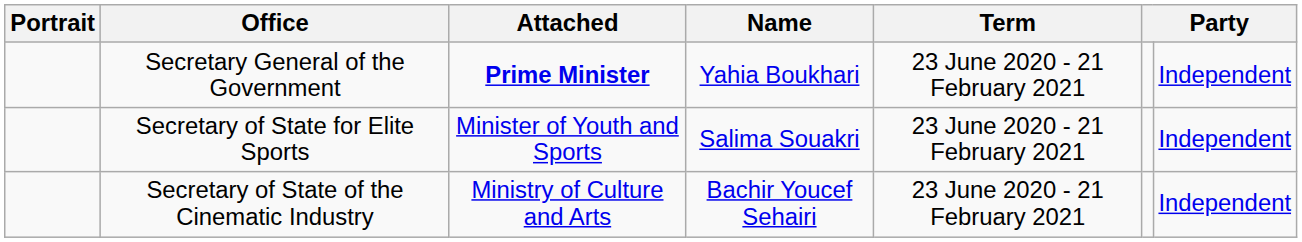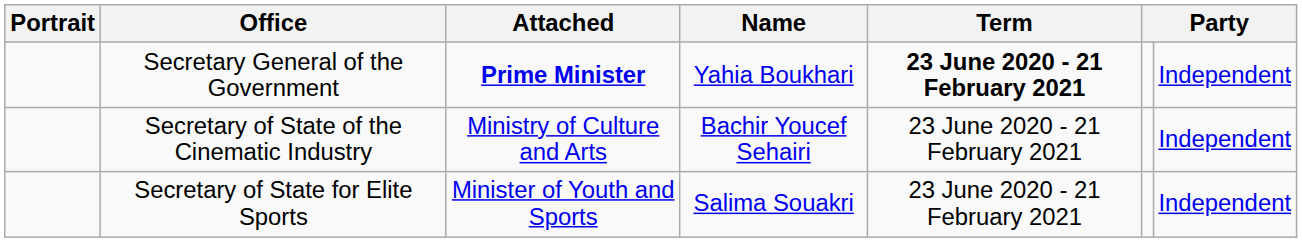(1008, 74) normal -> (1005, 74) bold
rows swapped: (275, 139) <-> (275, 203)
